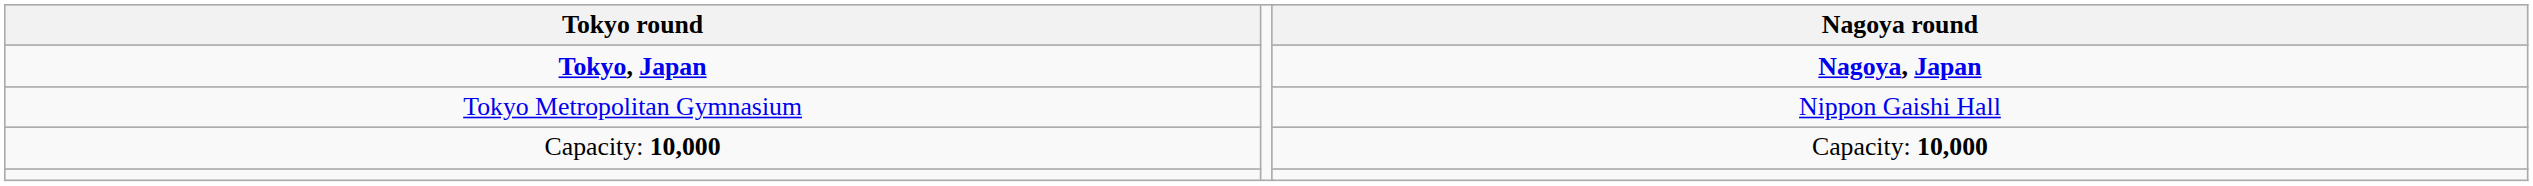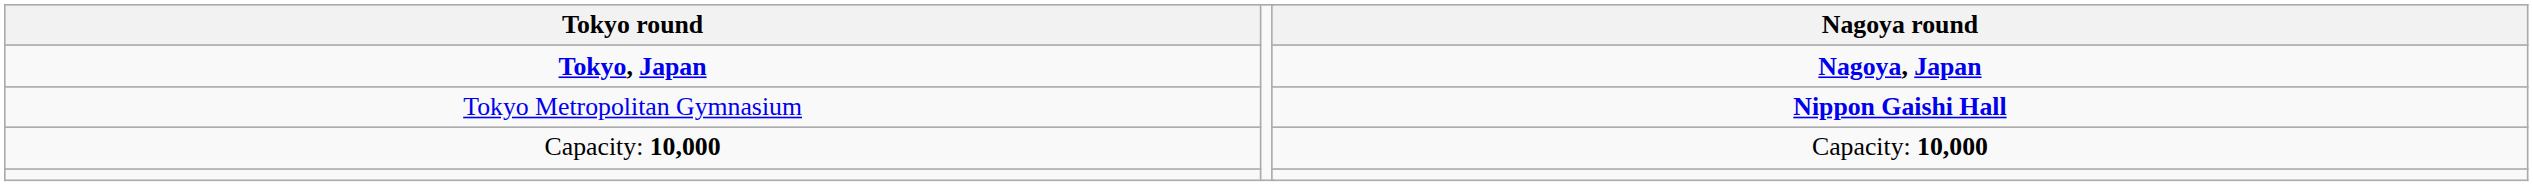(1900, 106) normal -> (1900, 106) bold
